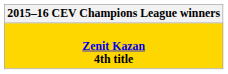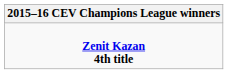(114, 52) gold background -> (114, 52) no background
